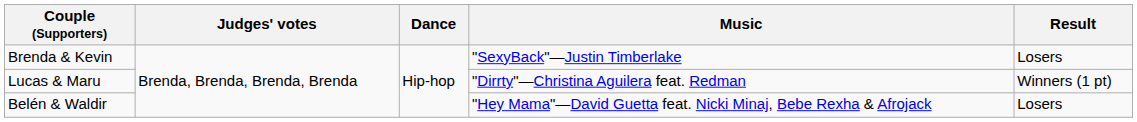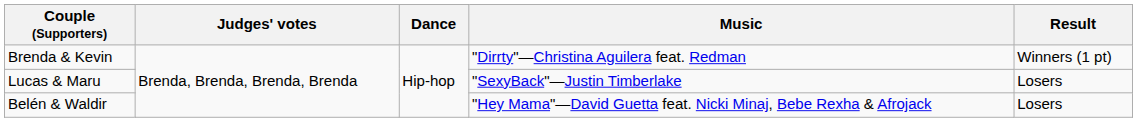(577, 57) "SexyBack"—Justin Timberlake -> (609, 57) "Dirrty"—Christina Aguilera feat. Redman
(1040, 57) Losers -> (1064, 57) Winners (1 pt)
(609, 81) "Dirrty"—Christina Aguilera feat. Redman -> (577, 81) "SexyBack"—Justin Timberlake
(1064, 81) Winners (1 pt) -> (1040, 81) Losers
